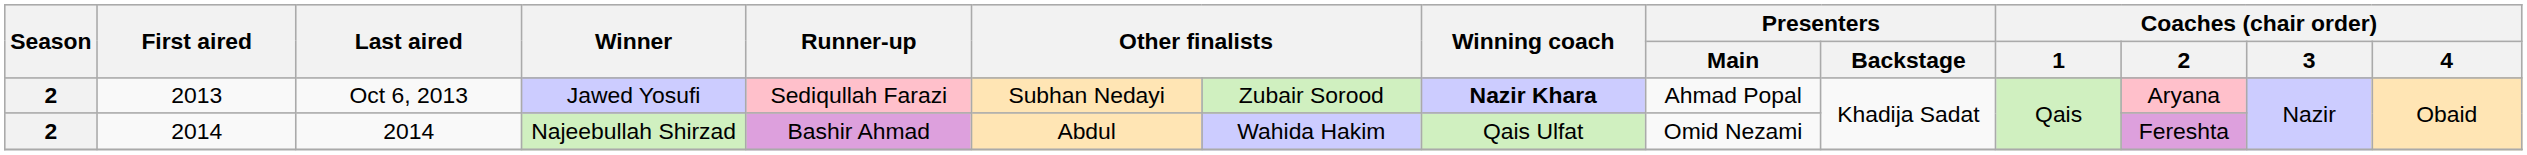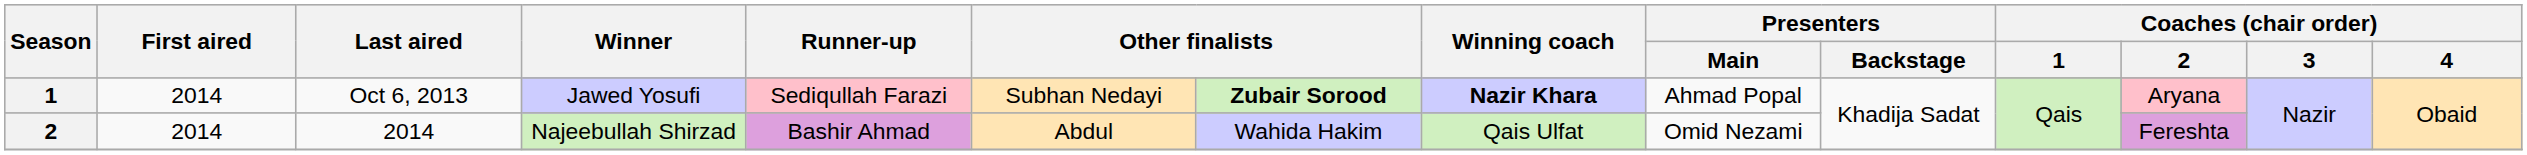(51, 96) 2 -> (51, 96) 1
(197, 96) 2013 -> (197, 96) 2014
(1311, 96) normal -> (1308, 96) bold
